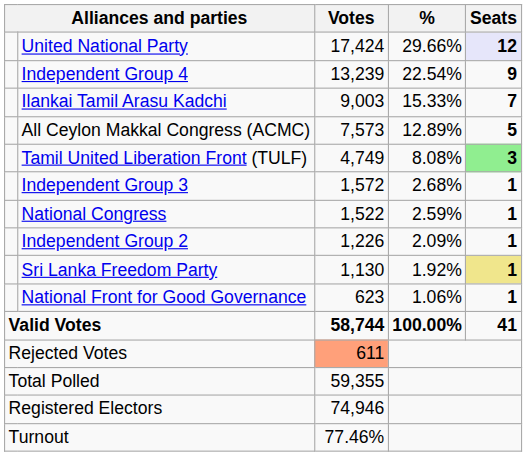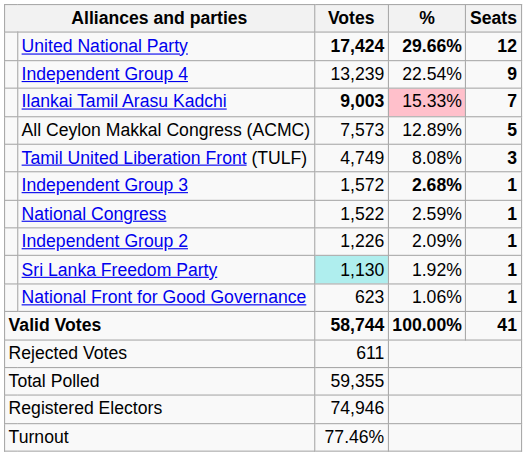(357, 46) normal -> (357, 46) bold
(432, 46) normal -> (432, 46) bold
(507, 46) lavender background -> (507, 46) no background
(362, 102) normal -> (362, 102) bold
(432, 102) no background -> (432, 102) pink background
(512, 158) lightgreen background -> (512, 158) no background
(437, 185) normal -> (437, 185) bold
(362, 269) no background -> (362, 269) paleturquoise background
(512, 269) khaki background -> (512, 269) no background
(370, 353) lightsalmon background -> (370, 353) no background
